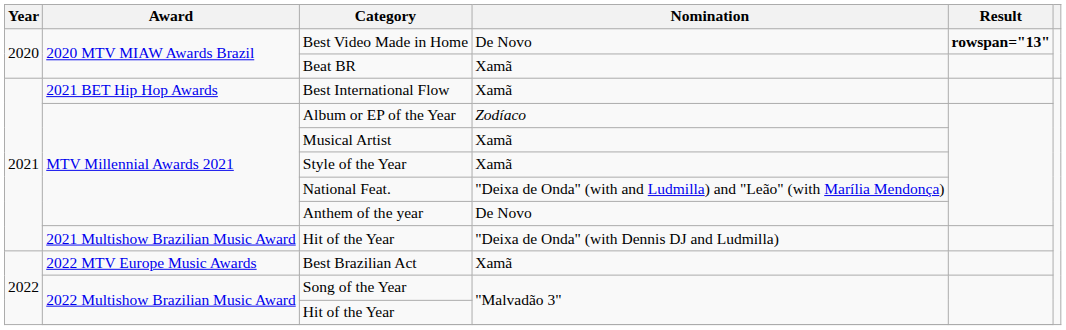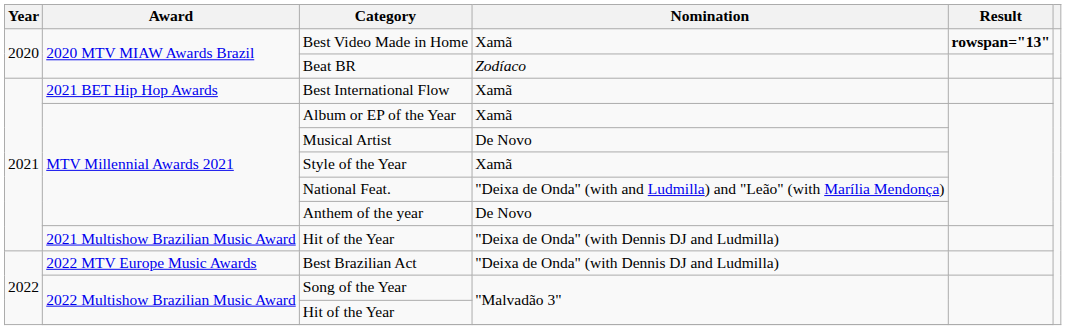(503, 41) De Novo -> (494, 41) Xamã
(494, 66) Xamã -> (501, 66) Zodíaco
(501, 115) Zodíaco -> (494, 115) Xamã
(494, 139) Xamã -> (503, 139) De Novo
(494, 262) Xamã -> (627, 262) "Deixa de Onda" (with Dennis DJ and Ludmilla)
